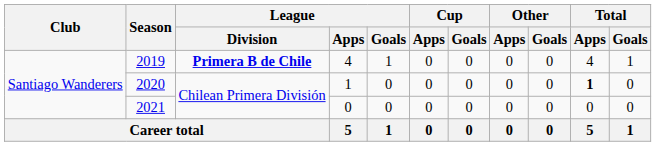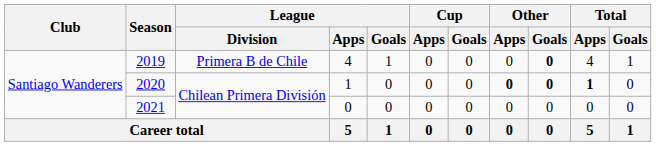(252, 61) bold -> (252, 61) normal
(549, 61) normal -> (549, 61) bold
(509, 84) normal -> (509, 84) bold
(549, 84) normal -> (549, 84) bold
